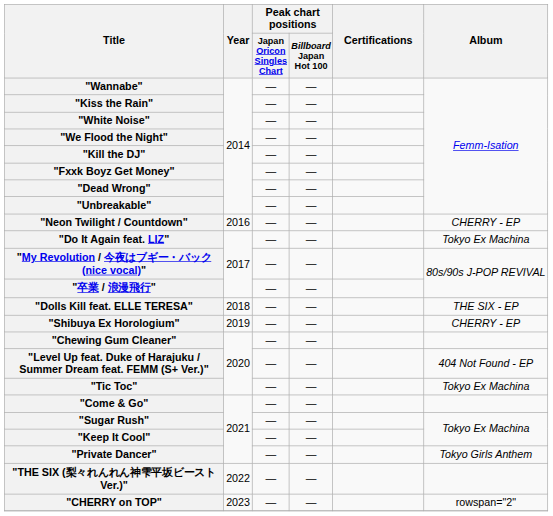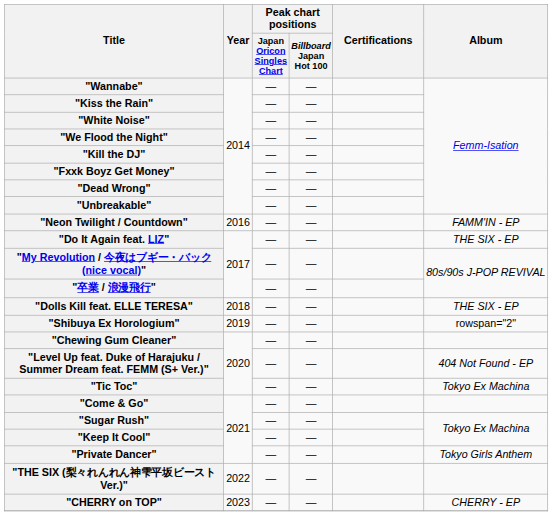(486, 222) CHERRY - EP -> (486, 222) FAMM'IN - EP
(486, 239) Tokyo Ex Machina -> (486, 239) THE SIX - EP
(486, 323) CHERRY - EP -> (486, 323) rowspan="2"
(486, 502) rowspan="2" -> (486, 502) CHERRY - EP
